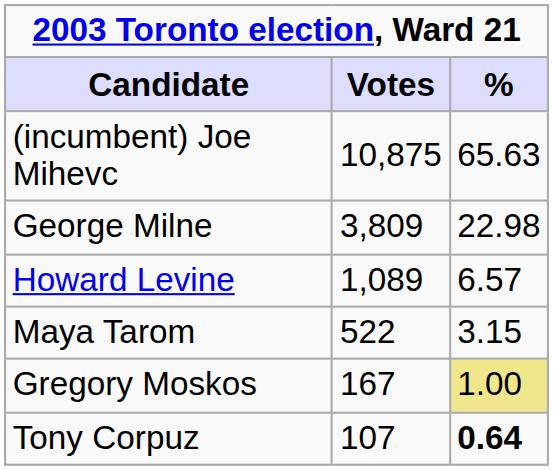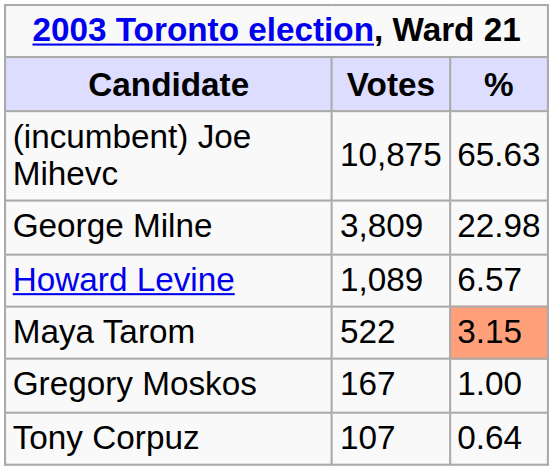(490, 332) no background -> (490, 332) lightsalmon background
(490, 385) khaki background -> (490, 385) no background
(490, 437) bold -> (490, 437) normal
